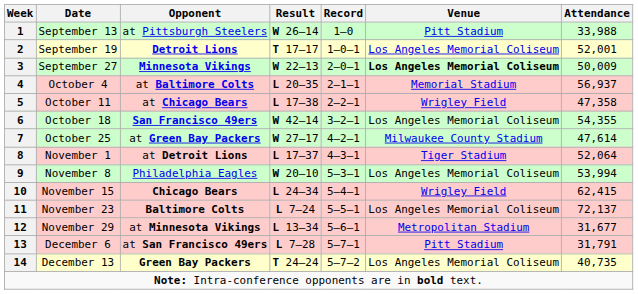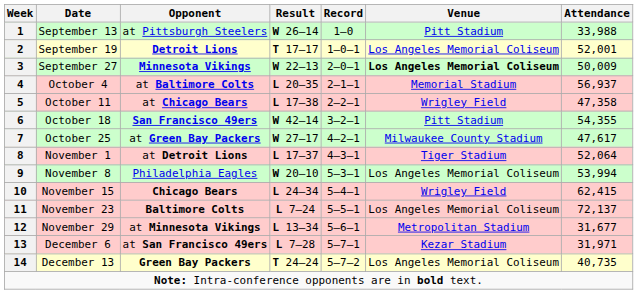(464, 120) Los Angeles Memorial Coliseum -> (464, 120) Pitt Stadium
(597, 138) 47,614 -> (597, 138) 47,617
(464, 245) Pitt Stadium -> (464, 245) Kezar Stadium
(597, 245) 31,791 -> (597, 245) 31,971
